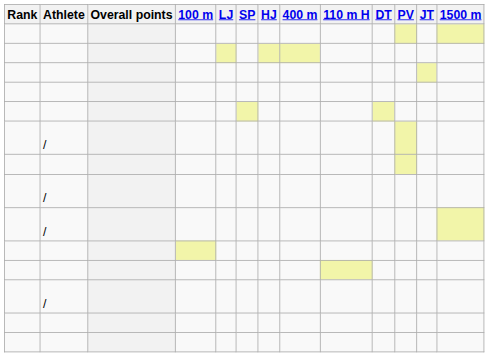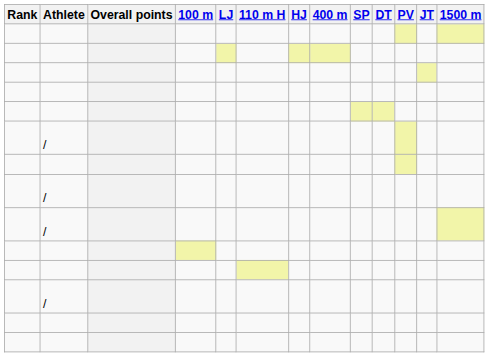columns swapped: (247, 14) <-> (346, 14)
